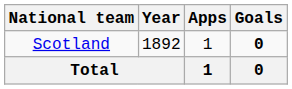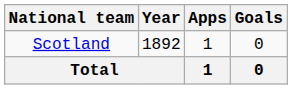(259, 44) bold -> (259, 44) normal
